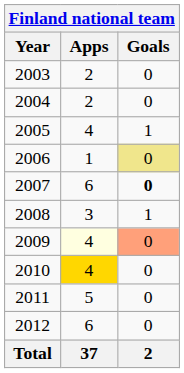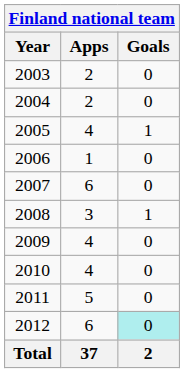(148, 158) khaki background -> (148, 158) no background
(148, 185) bold -> (148, 185) normal
(89, 241) lightyellow background -> (89, 241) no background
(148, 241) lightsalmon background -> (148, 241) no background
(89, 269) gold background -> (89, 269) no background
(148, 325) no background -> (148, 325) paleturquoise background
